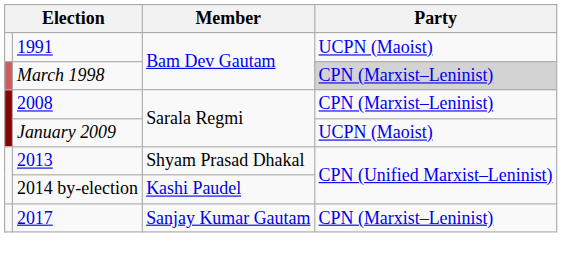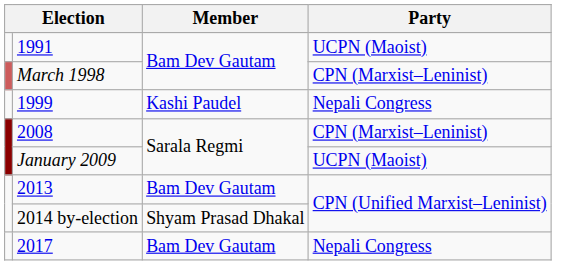(406, 75) lightgrey background -> (400, 75) no background
+ row: (35, 103)
(225, 160) Shyam Prasad Dhakal -> (211, 189) Bam Dev Gautam
(194, 189) Kashi Paudel -> (225, 217) Shyam Prasad Dhakal
(228, 217) Sanjay Kumar Gautam -> (211, 246) Bam Dev Gautam
(406, 217) CPN (Marxist–Leninist) -> (372, 246) Nepali Congress
